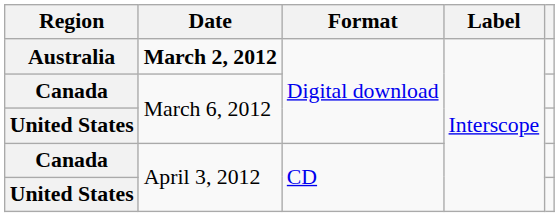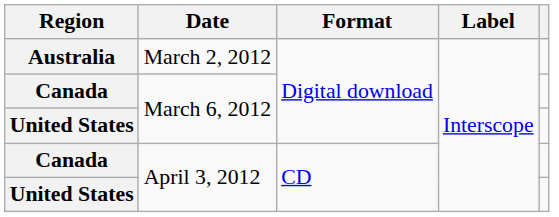(210, 56) bold -> (207, 56) normal
